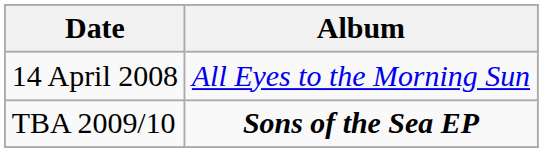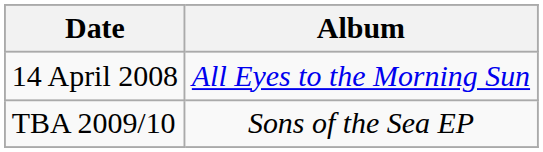(361, 123) bold -> (361, 123) normal
